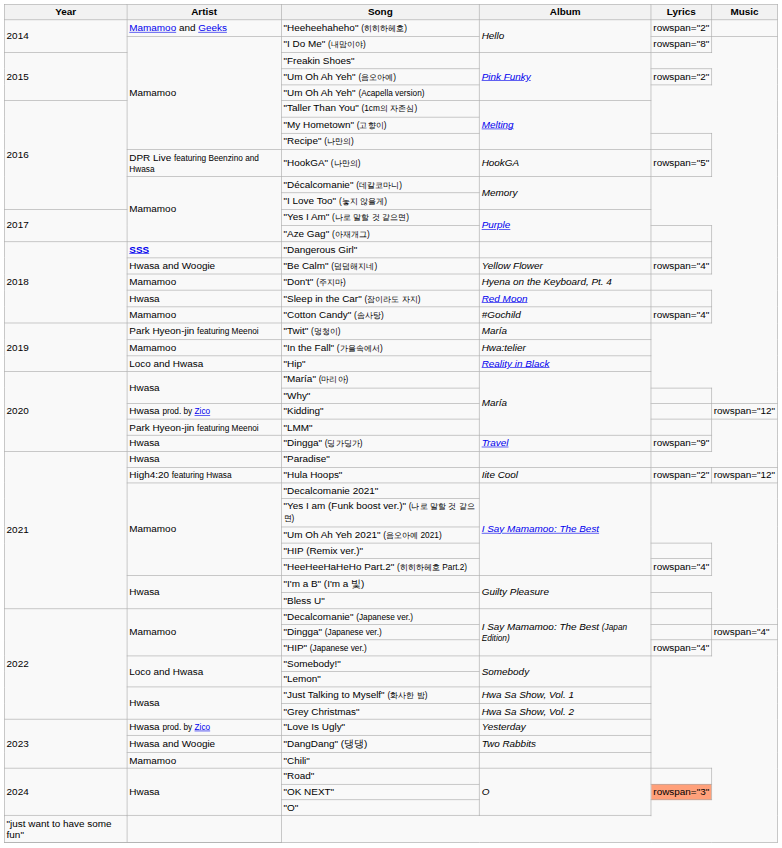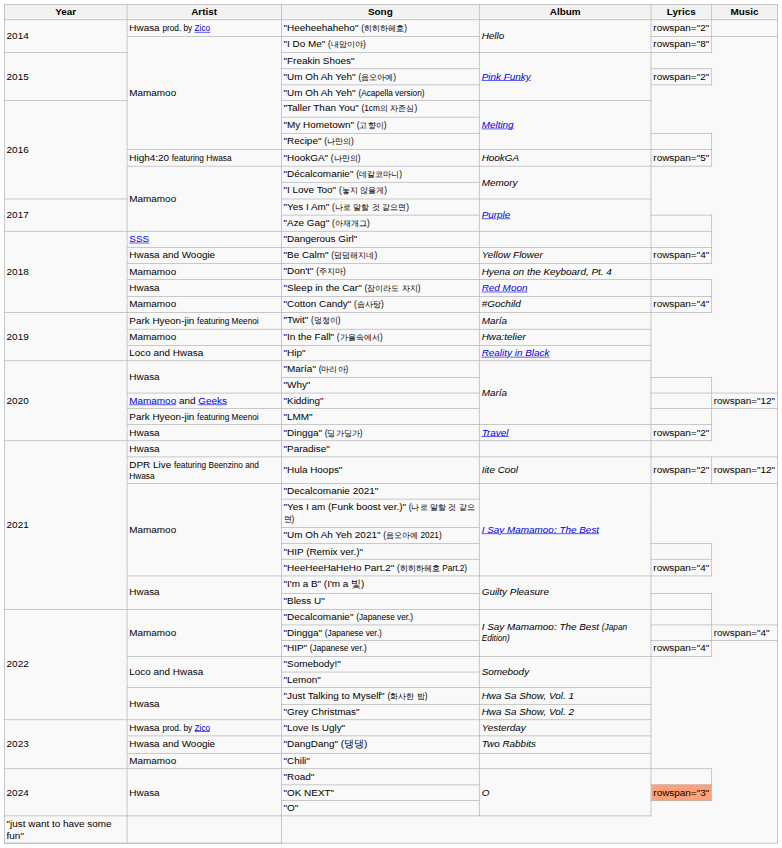(178, 28) Mamamoo and Geeks -> (170, 28) Hwasa prod. by Zico
(194, 163) DPR Live featuring Beenzino and Hwasa -> (180, 157) High4:20 featuring Hwasa
(139, 249) bold -> (139, 239) normal
(170, 411) Hwasa prod. by Zico -> (178, 401) Mamamoo and Geeks
(681, 443) rowspan="9" -> (681, 432) rowspan="2"
(180, 475) High4:20 featuring Hwasa -> (194, 470) DPR Live featuring Beenzino and Hwasa
